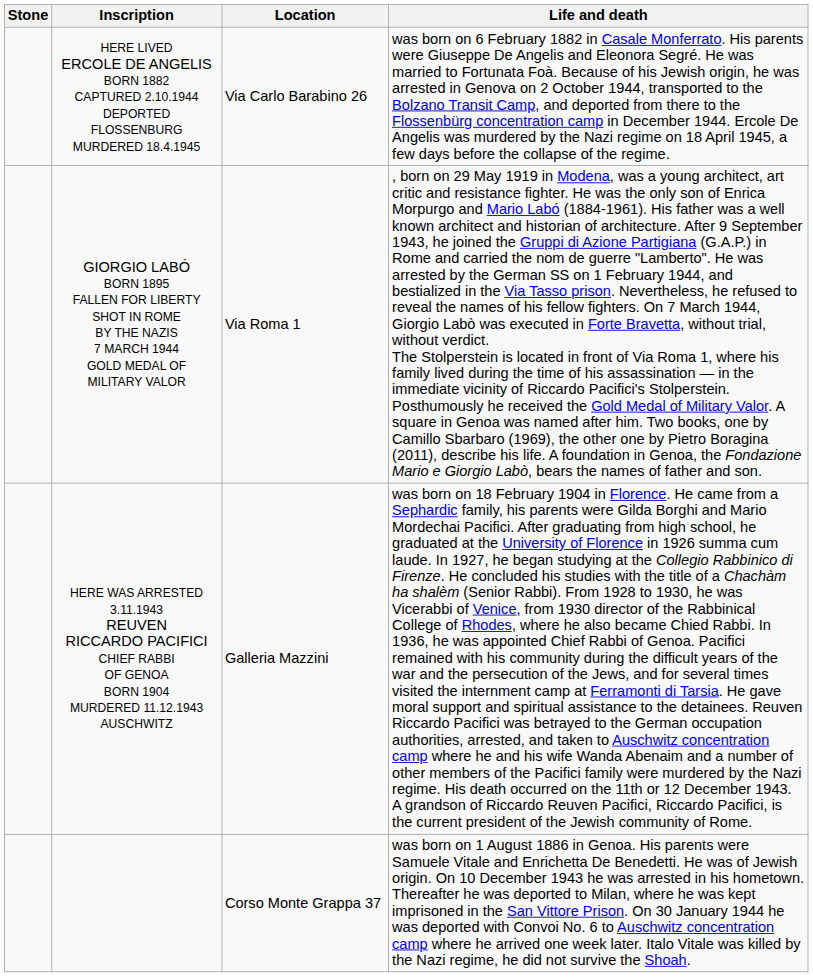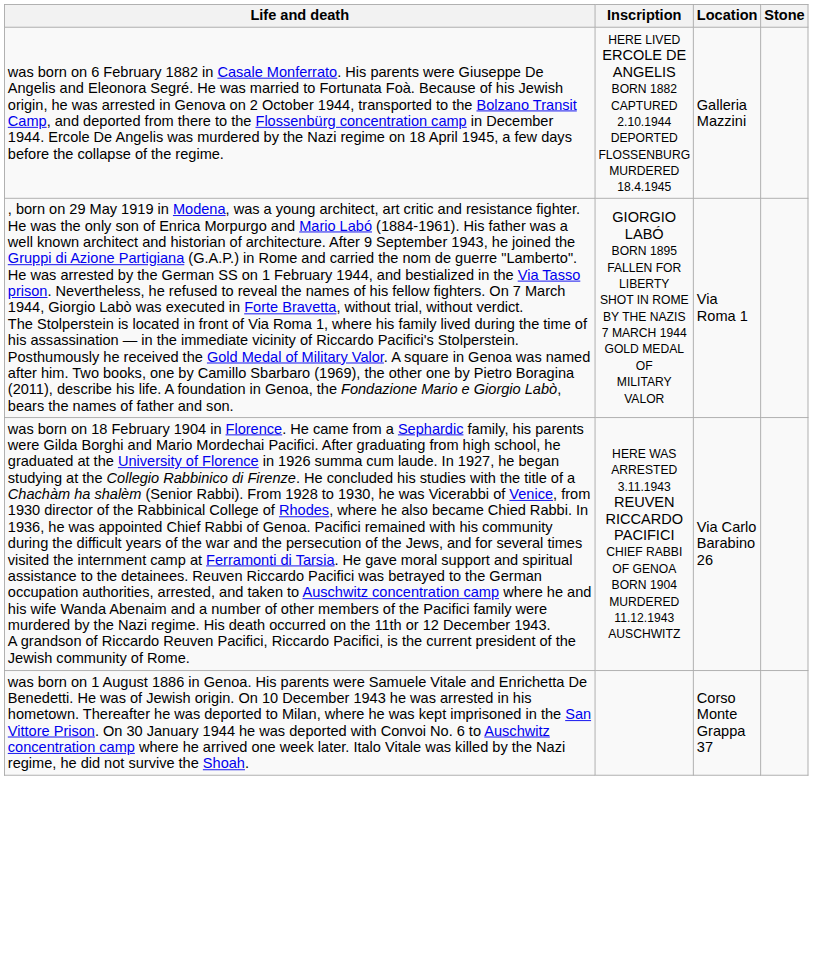columns swapped: (28, 16) <-> (598, 16)
(296, 96) Via Carlo Barabino 26 -> (722, 112) Galleria Mazzini
(277, 658) Galleria Mazzini -> (727, 543) Via Carlo Barabino 26
